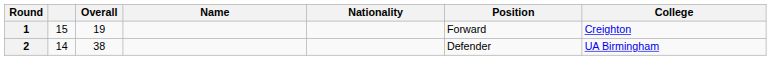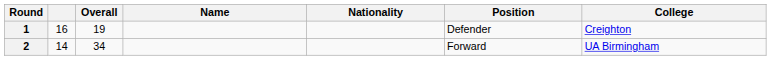(62, 30) 15 -> (62, 30) 16
(467, 30) Forward -> (469, 30) Defender
(99, 47) 38 -> (99, 47) 34
(469, 47) Defender -> (467, 47) Forward
